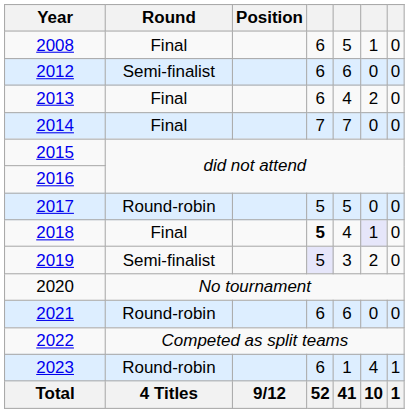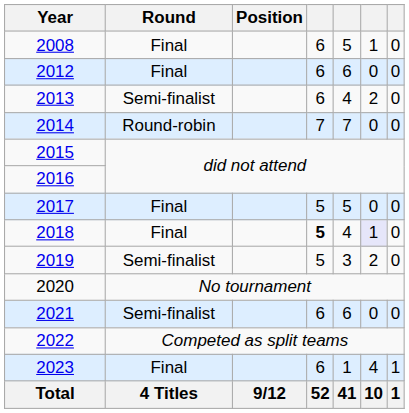(169, 71) Semi-finalist -> (169, 71) Final
(169, 98) Final -> (169, 98) Semi-finalist
(169, 125) Final -> (169, 125) Round-robin
(169, 206) Round-robin -> (169, 206) Final
(320, 260) lavender background -> (320, 260) no background
(169, 313) Round-robin -> (169, 313) Semi-finalist
(169, 367) Round-robin -> (169, 367) Final
